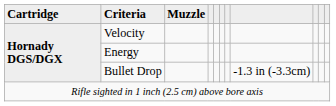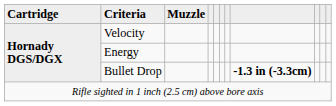(272, 71) normal -> (272, 71) bold
